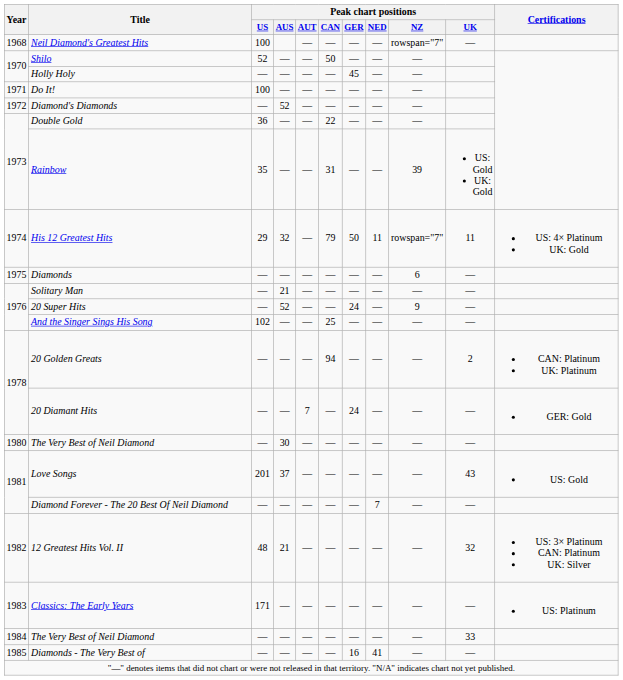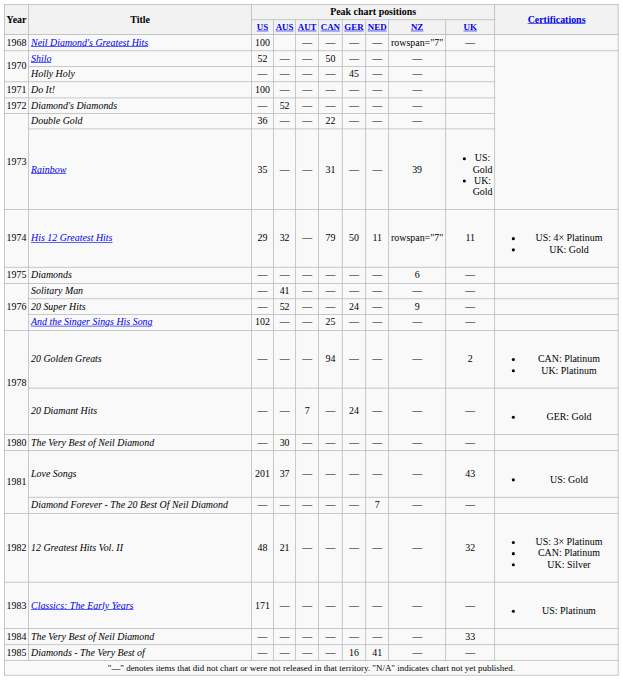(285, 291) 21 -> (285, 291) 41
